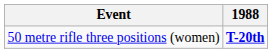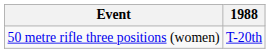(245, 37) bold -> (244, 37) normal
